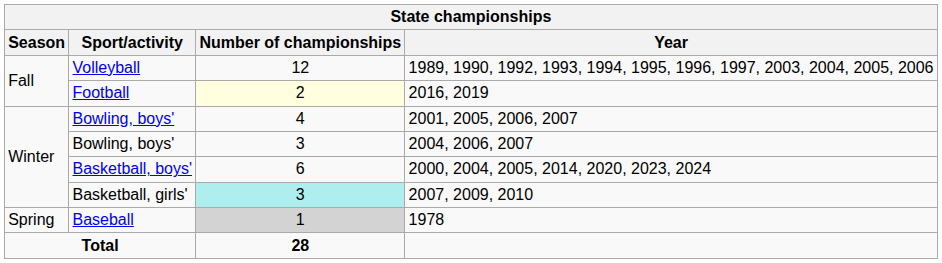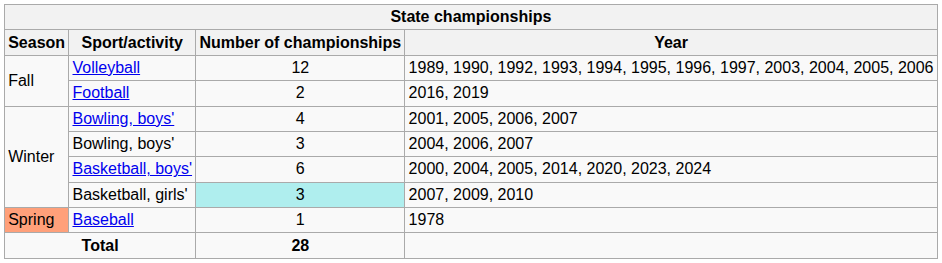(300, 93) lightyellow background -> (300, 93) no background
(31, 220) no background -> (31, 220) lightsalmon background
(300, 220) lightgrey background -> (300, 220) no background
